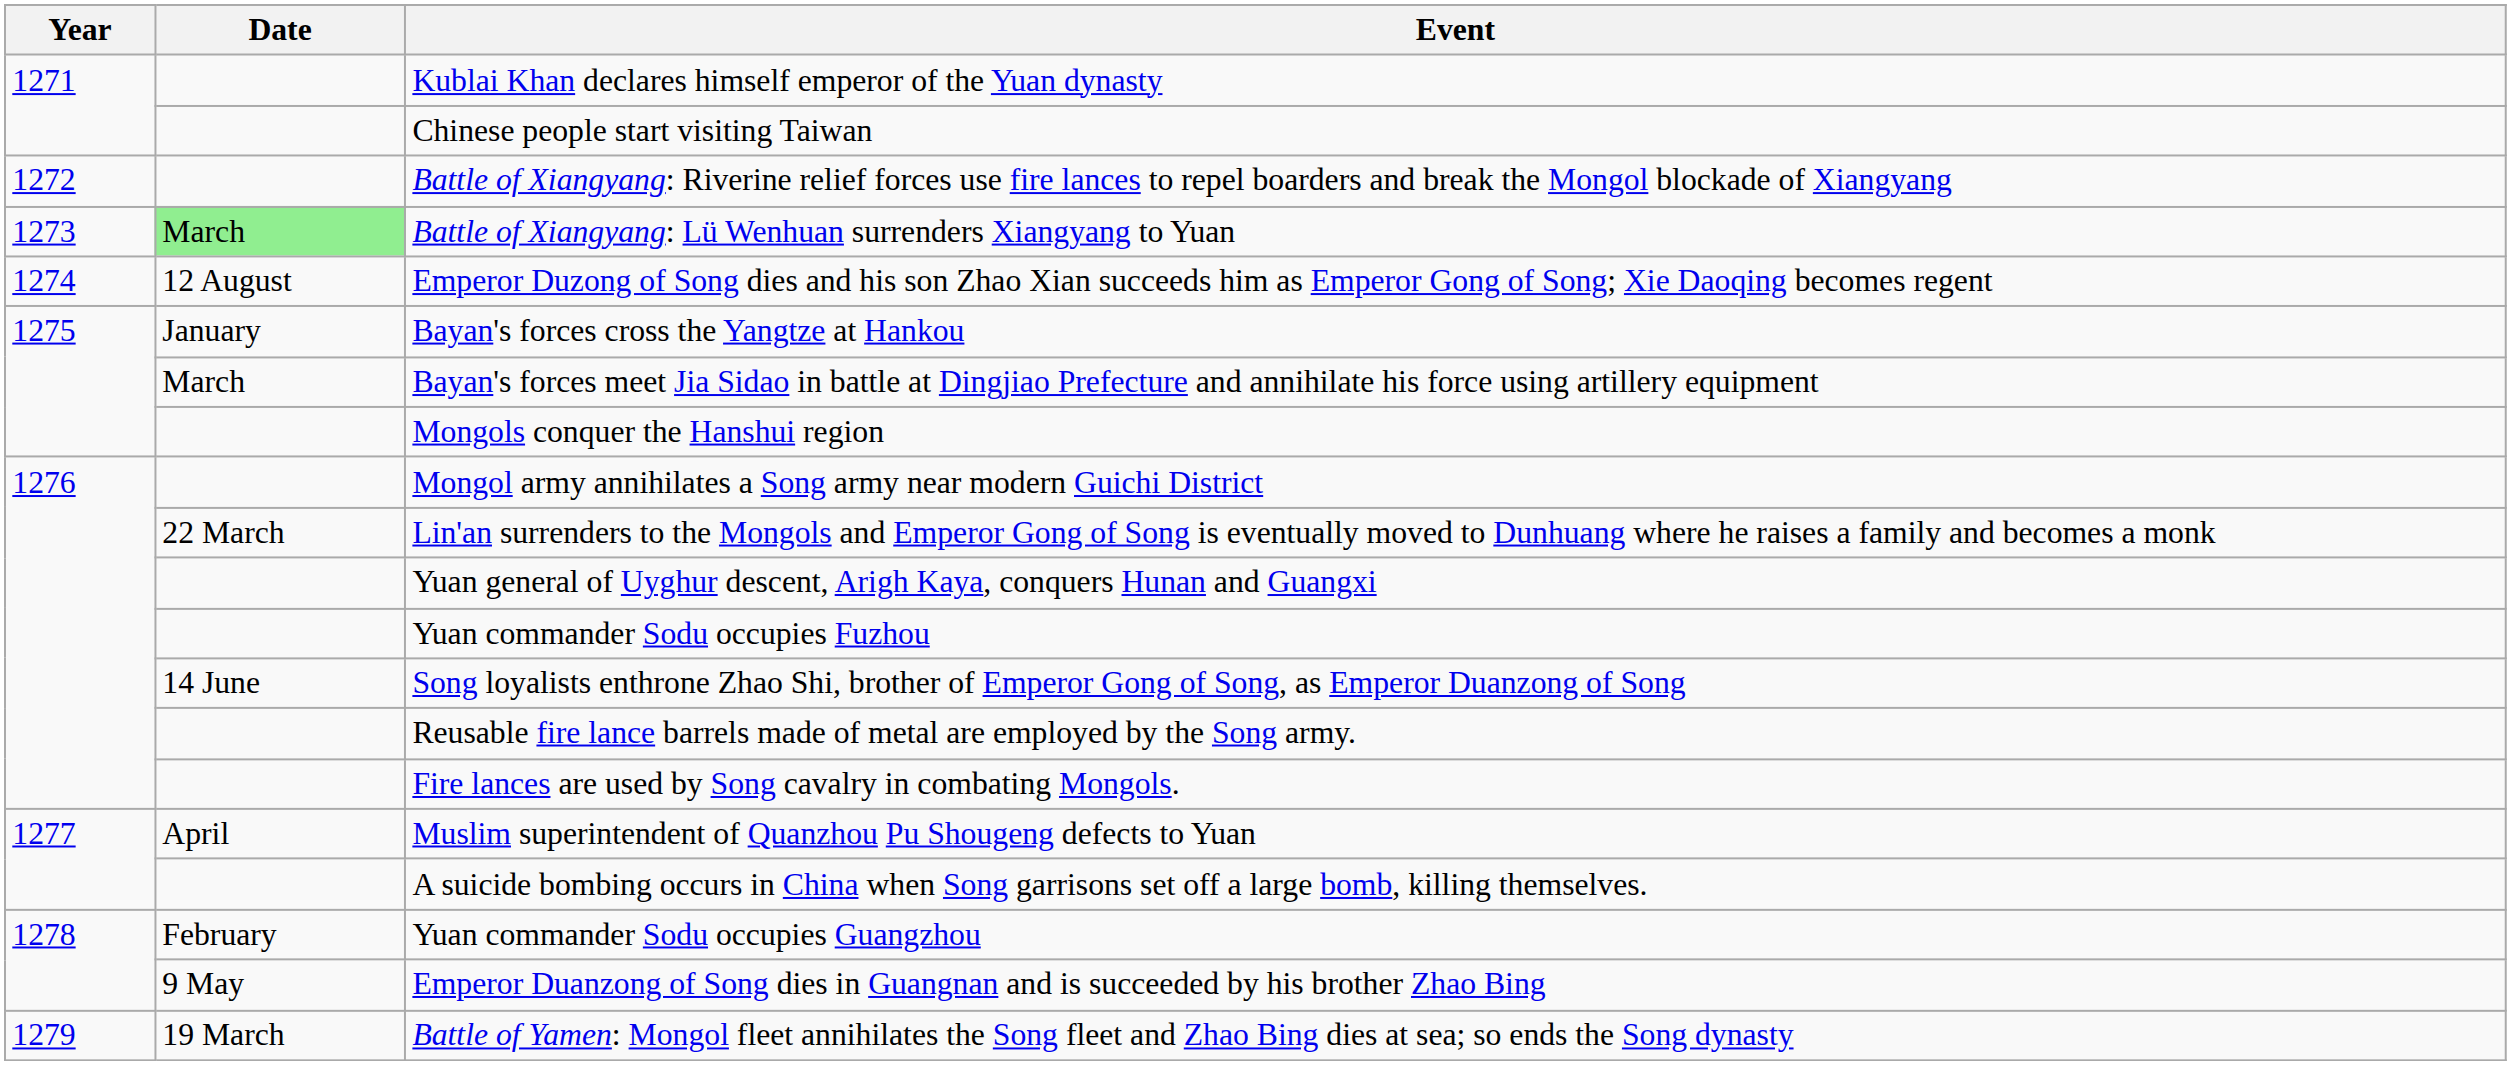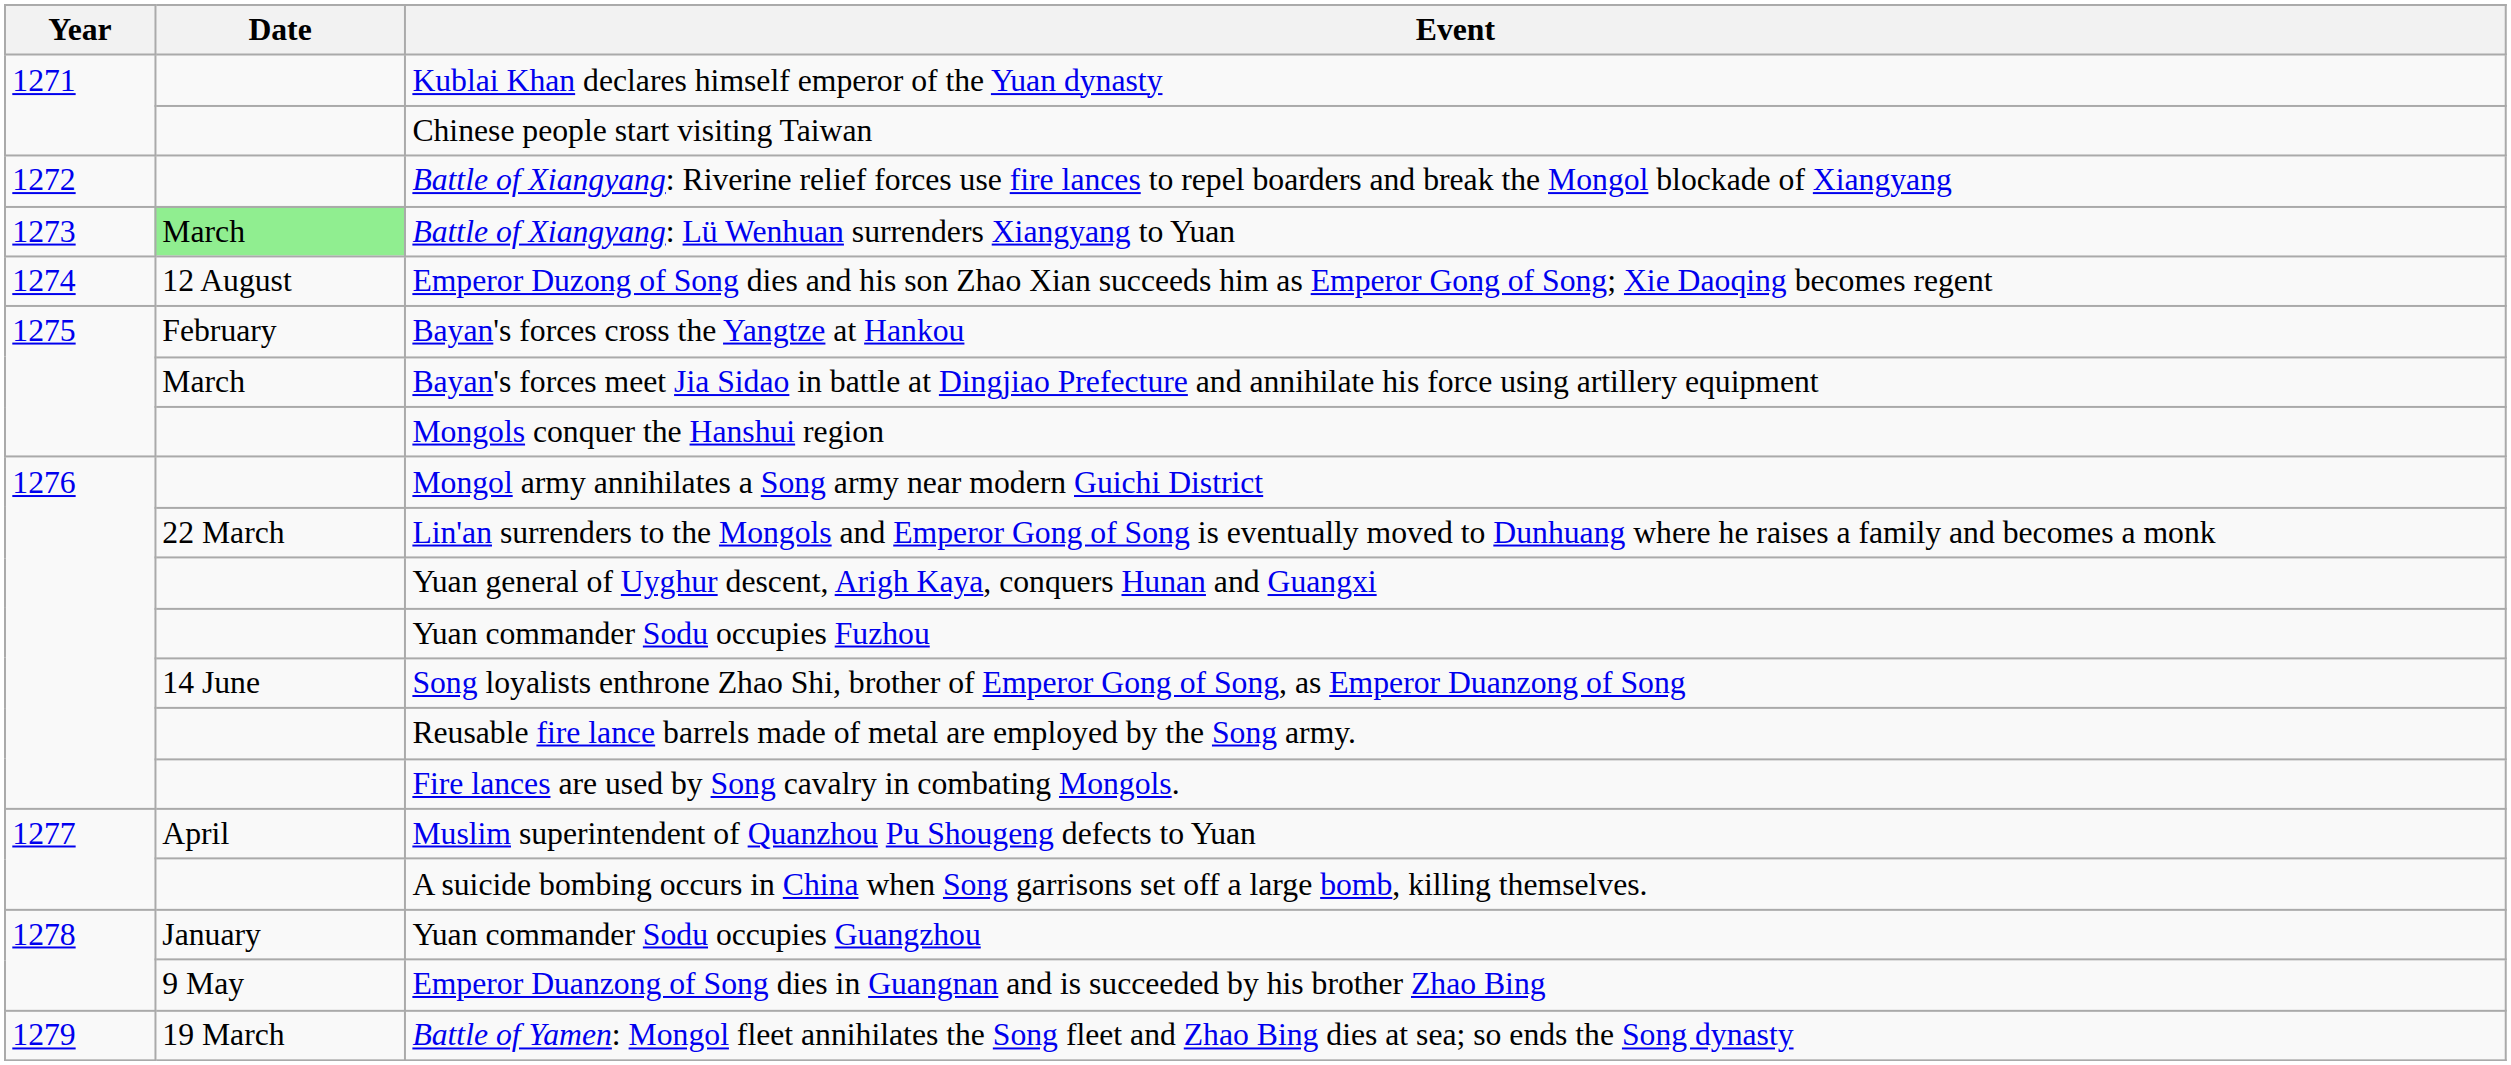(212, 331) January -> (219, 331) February
(219, 933) February -> (212, 933) January
